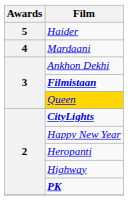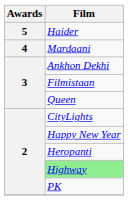(72, 83) bold -> (71, 83) normal
(62, 100) gold background -> (62, 100) no background
(71, 117) bold -> (70, 117) normal
(67, 169) no background -> (67, 169) lightgreen background
(54, 186) bold -> (54, 186) normal
